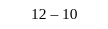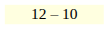(54, 14) no background -> (54, 14) lightyellow background
